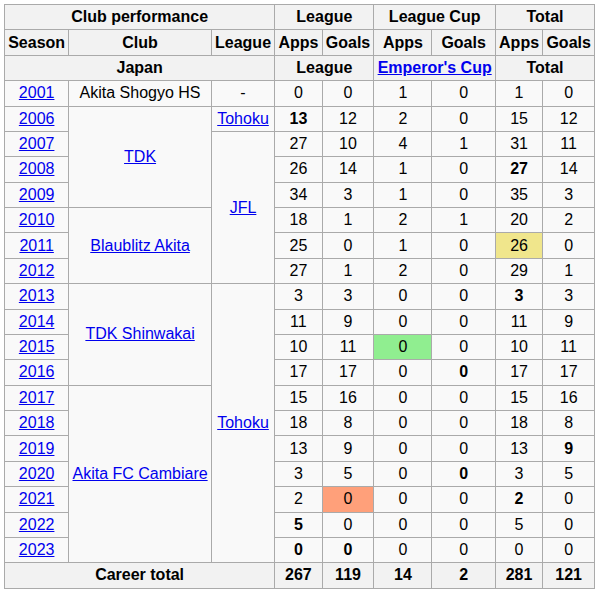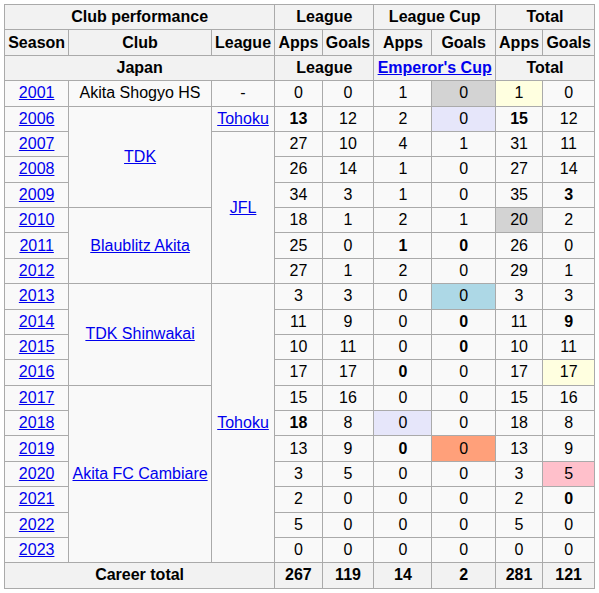(464, 93) no background -> (464, 93) lightgrey background
(519, 93) no background -> (519, 93) lightyellow background
(464, 118) no background -> (464, 118) lavender background
(519, 118) normal -> (519, 118) bold
(519, 169) bold -> (519, 169) normal
(569, 194) normal -> (569, 194) bold
(519, 220) no background -> (519, 220) lightgrey background
(403, 245) normal -> (403, 245) bold
(464, 245) normal -> (464, 245) bold
(519, 245) khaki background -> (519, 245) no background
(464, 296) no background -> (464, 296) lightblue background
(519, 296) bold -> (519, 296) normal
(464, 321) normal -> (464, 321) bold
(569, 321) normal -> (569, 321) bold
(403, 347) lightgreen background -> (403, 347) no background
(464, 347) normal -> (464, 347) bold
(403, 372) normal -> (403, 372) bold
(464, 372) bold -> (464, 372) normal
(569, 372) no background -> (569, 372) lightyellow background
(298, 423) normal -> (298, 423) bold
(403, 423) no background -> (403, 423) lavender background
(403, 448) normal -> (403, 448) bold
(464, 448) no background -> (464, 448) lightsalmon background
(569, 448) bold -> (569, 448) normal
(464, 473) bold -> (464, 473) normal
(569, 473) no background -> (569, 473) pink background
(348, 499) lightsalmon background -> (348, 499) no background
(519, 499) bold -> (519, 499) normal
(569, 499) normal -> (569, 499) bold
(298, 524) bold -> (298, 524) normal
(298, 550) bold -> (298, 550) normal
(348, 550) bold -> (348, 550) normal
